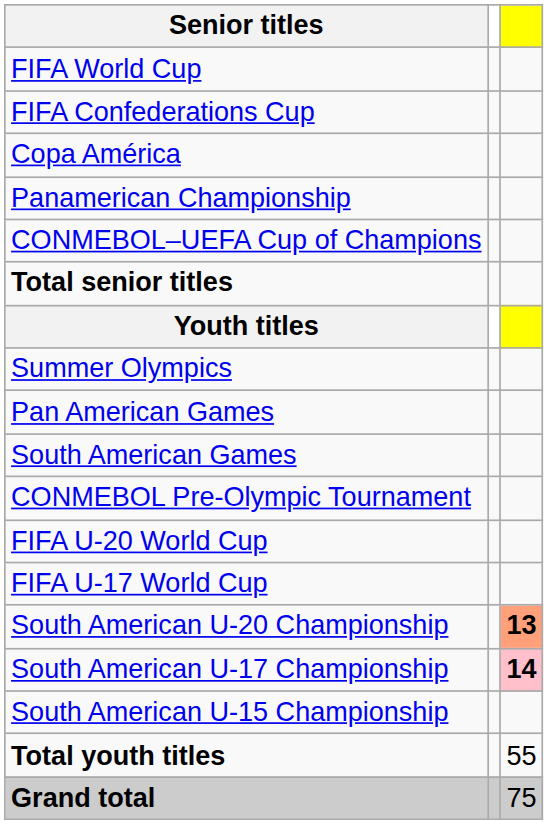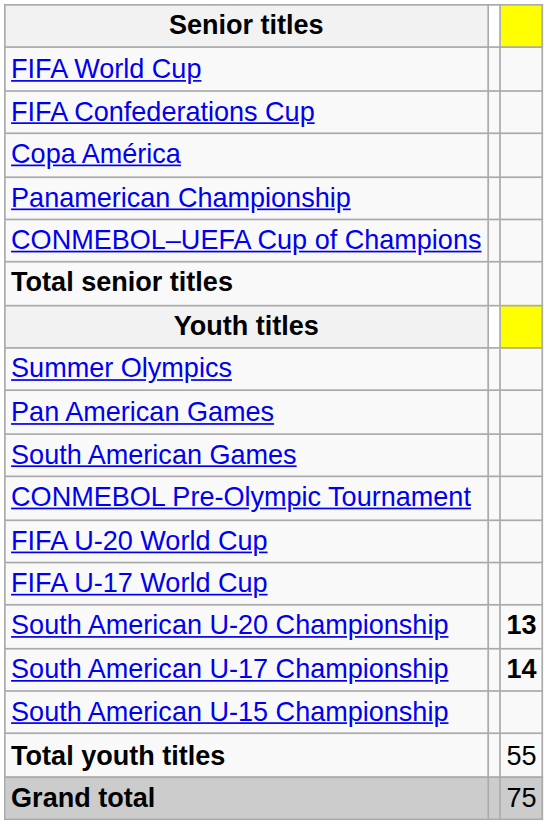(521, 626) lightsalmon background -> (521, 626) no background
(521, 669) pink background -> (521, 669) no background
